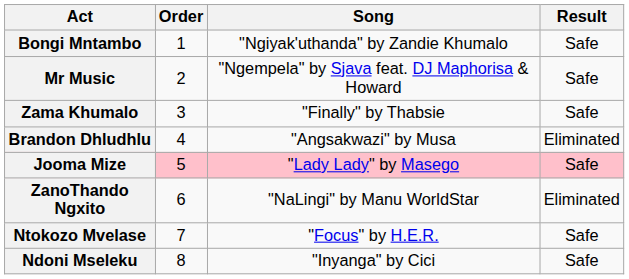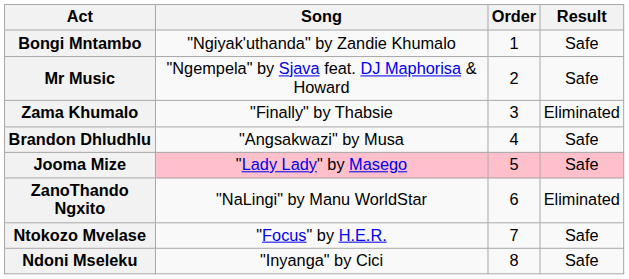columns swapped: (181, 17) <-> (373, 17)
(582, 113) Safe -> (582, 113) Eliminated
(582, 139) Eliminated -> (582, 139) Safe
